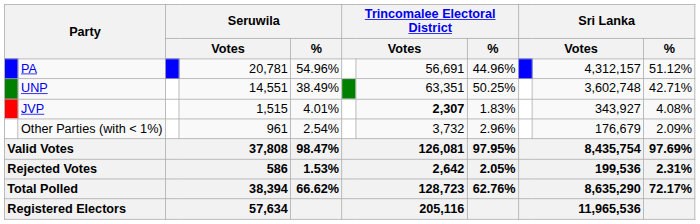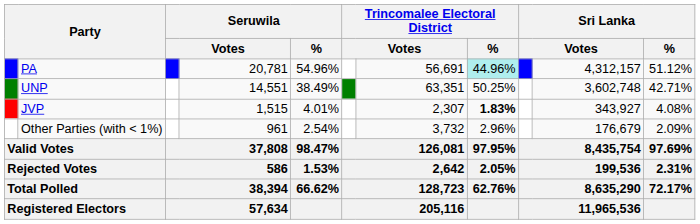(494, 68) no background -> (494, 68) paleturquoise background
(448, 108) bold -> (448, 108) normal
(498, 108) normal -> (498, 108) bold
